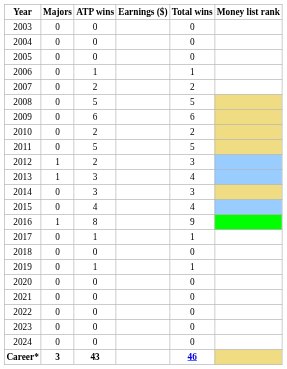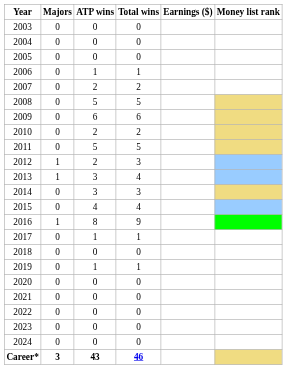columns swapped: (192, 12) <-> (143, 12)
